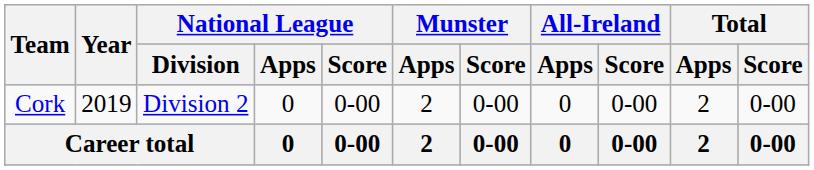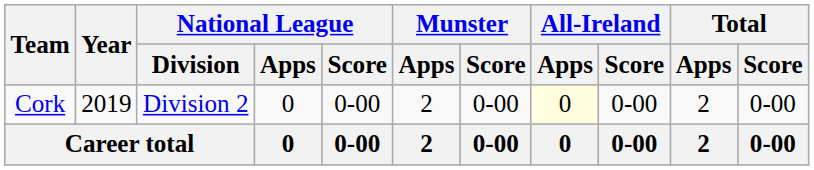(565, 104) no background -> (565, 104) lightyellow background
